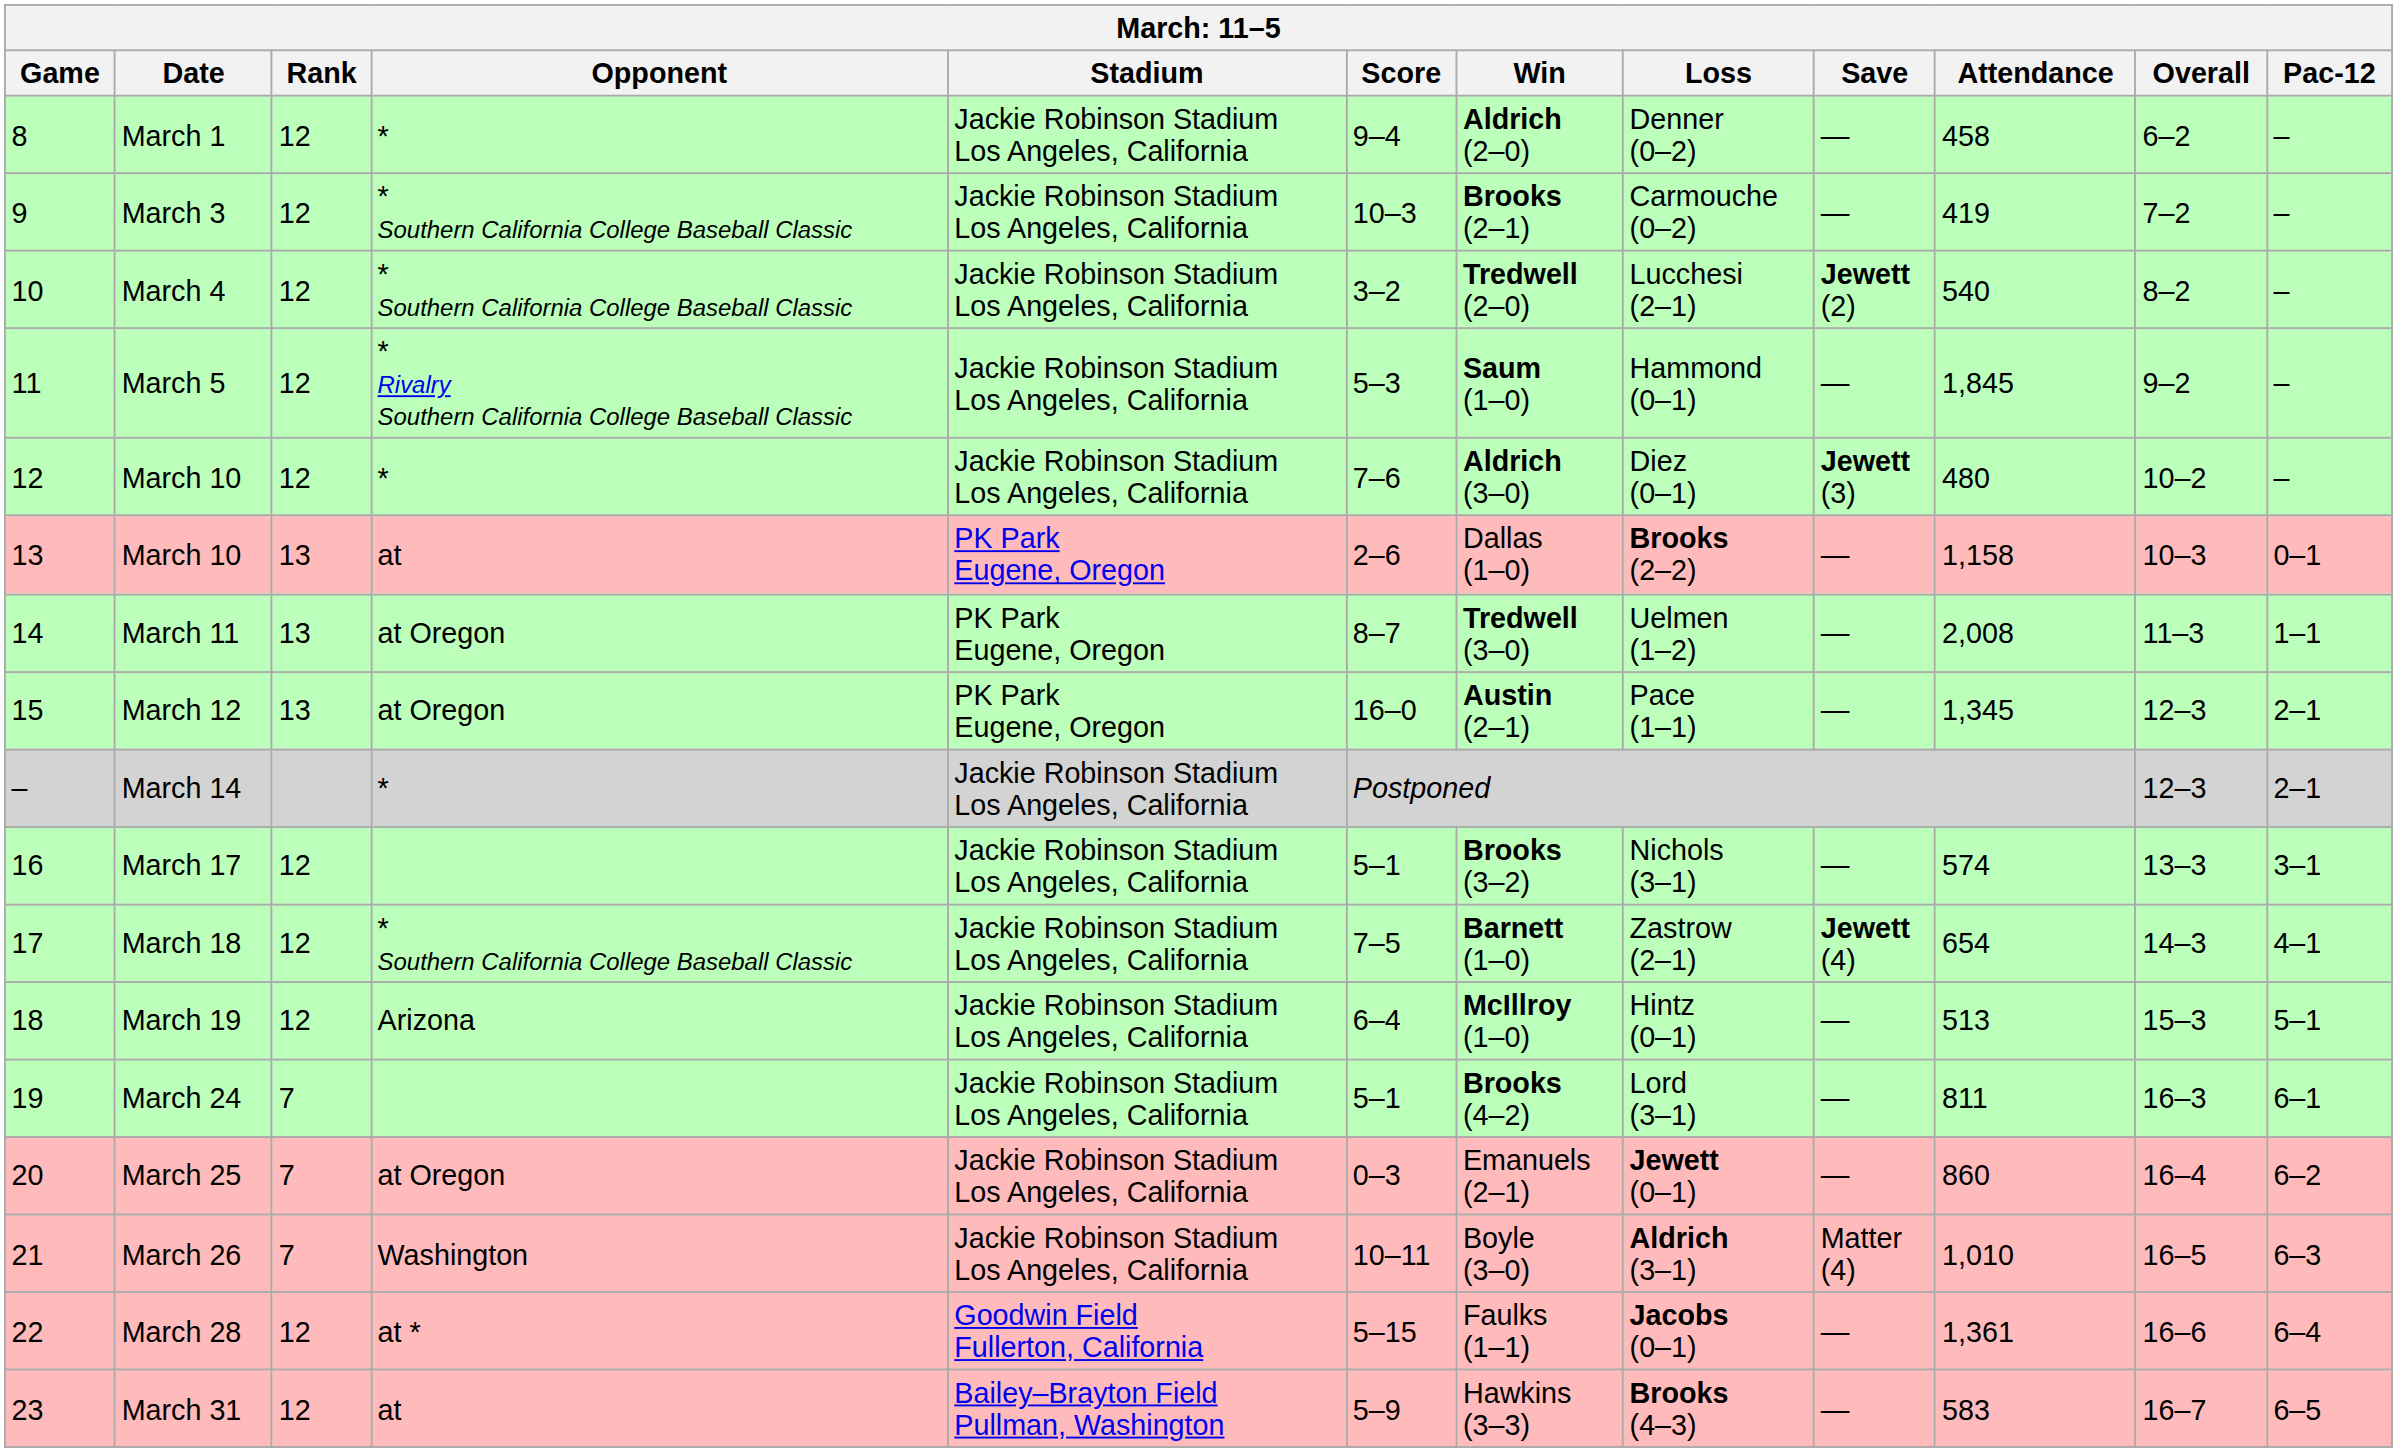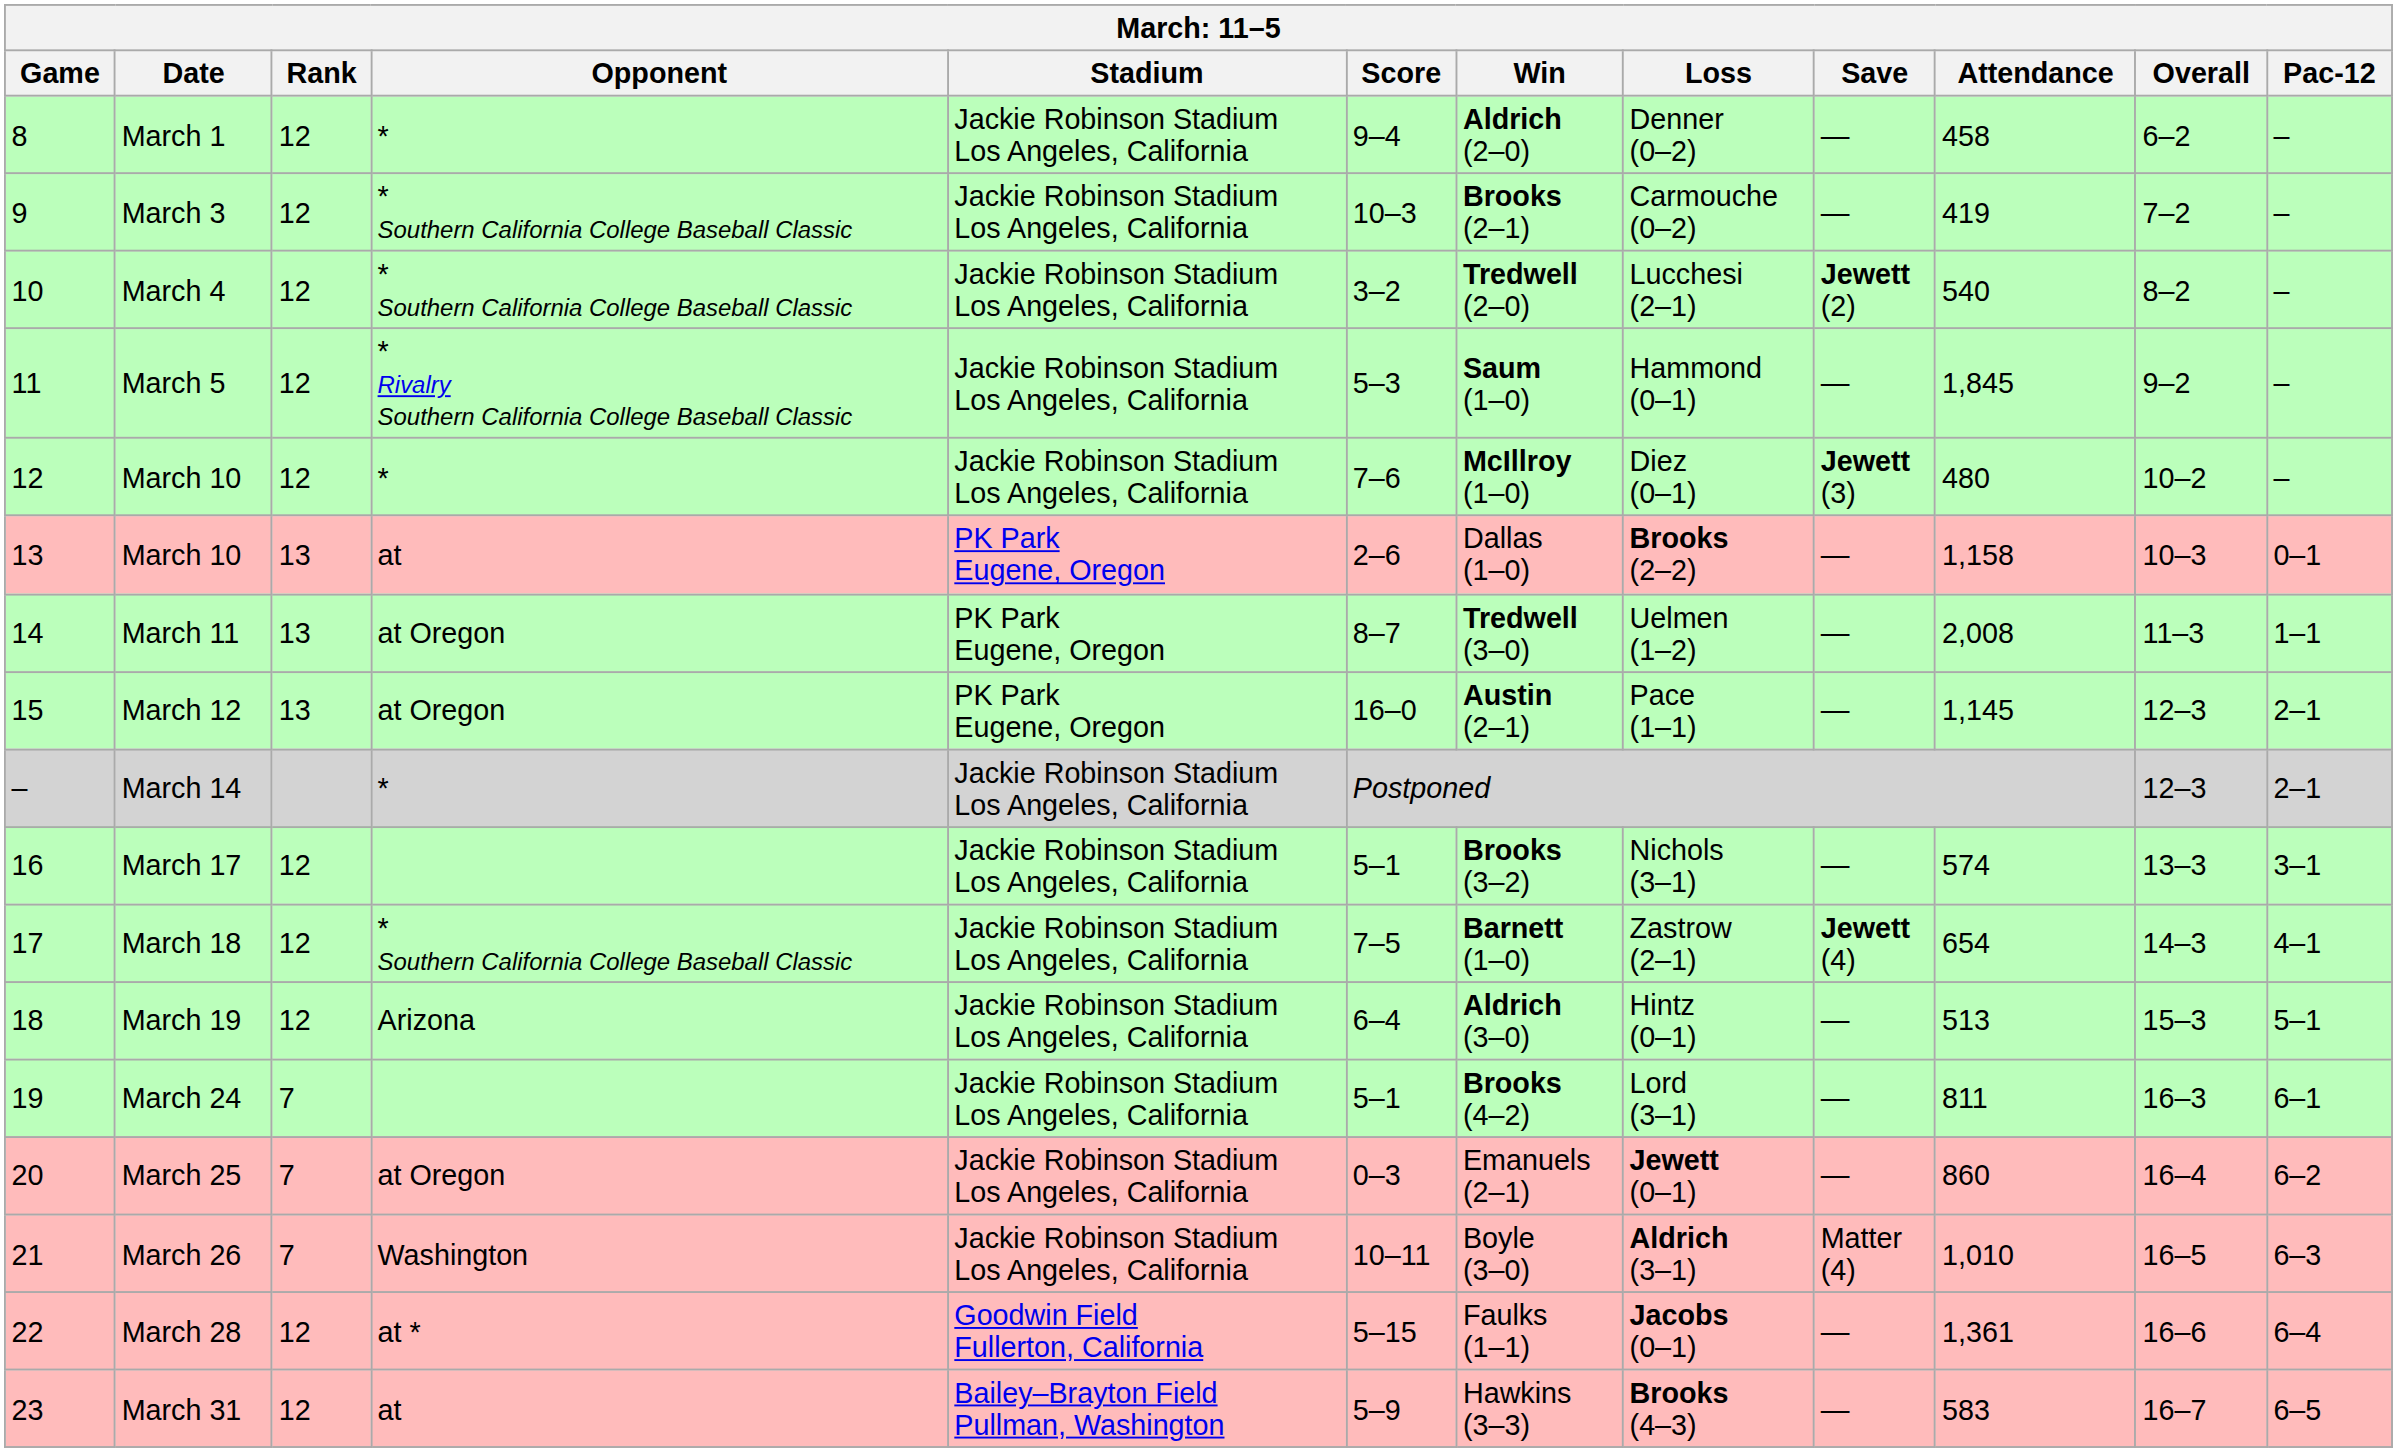(1512, 477) Aldrich (3–0) -> (1517, 477) McIllroy (1–0)
(1978, 710) 1,345 -> (1978, 710) 1,145
(1517, 1021) McIllroy (1–0) -> (1512, 1021) Aldrich (3–0)
